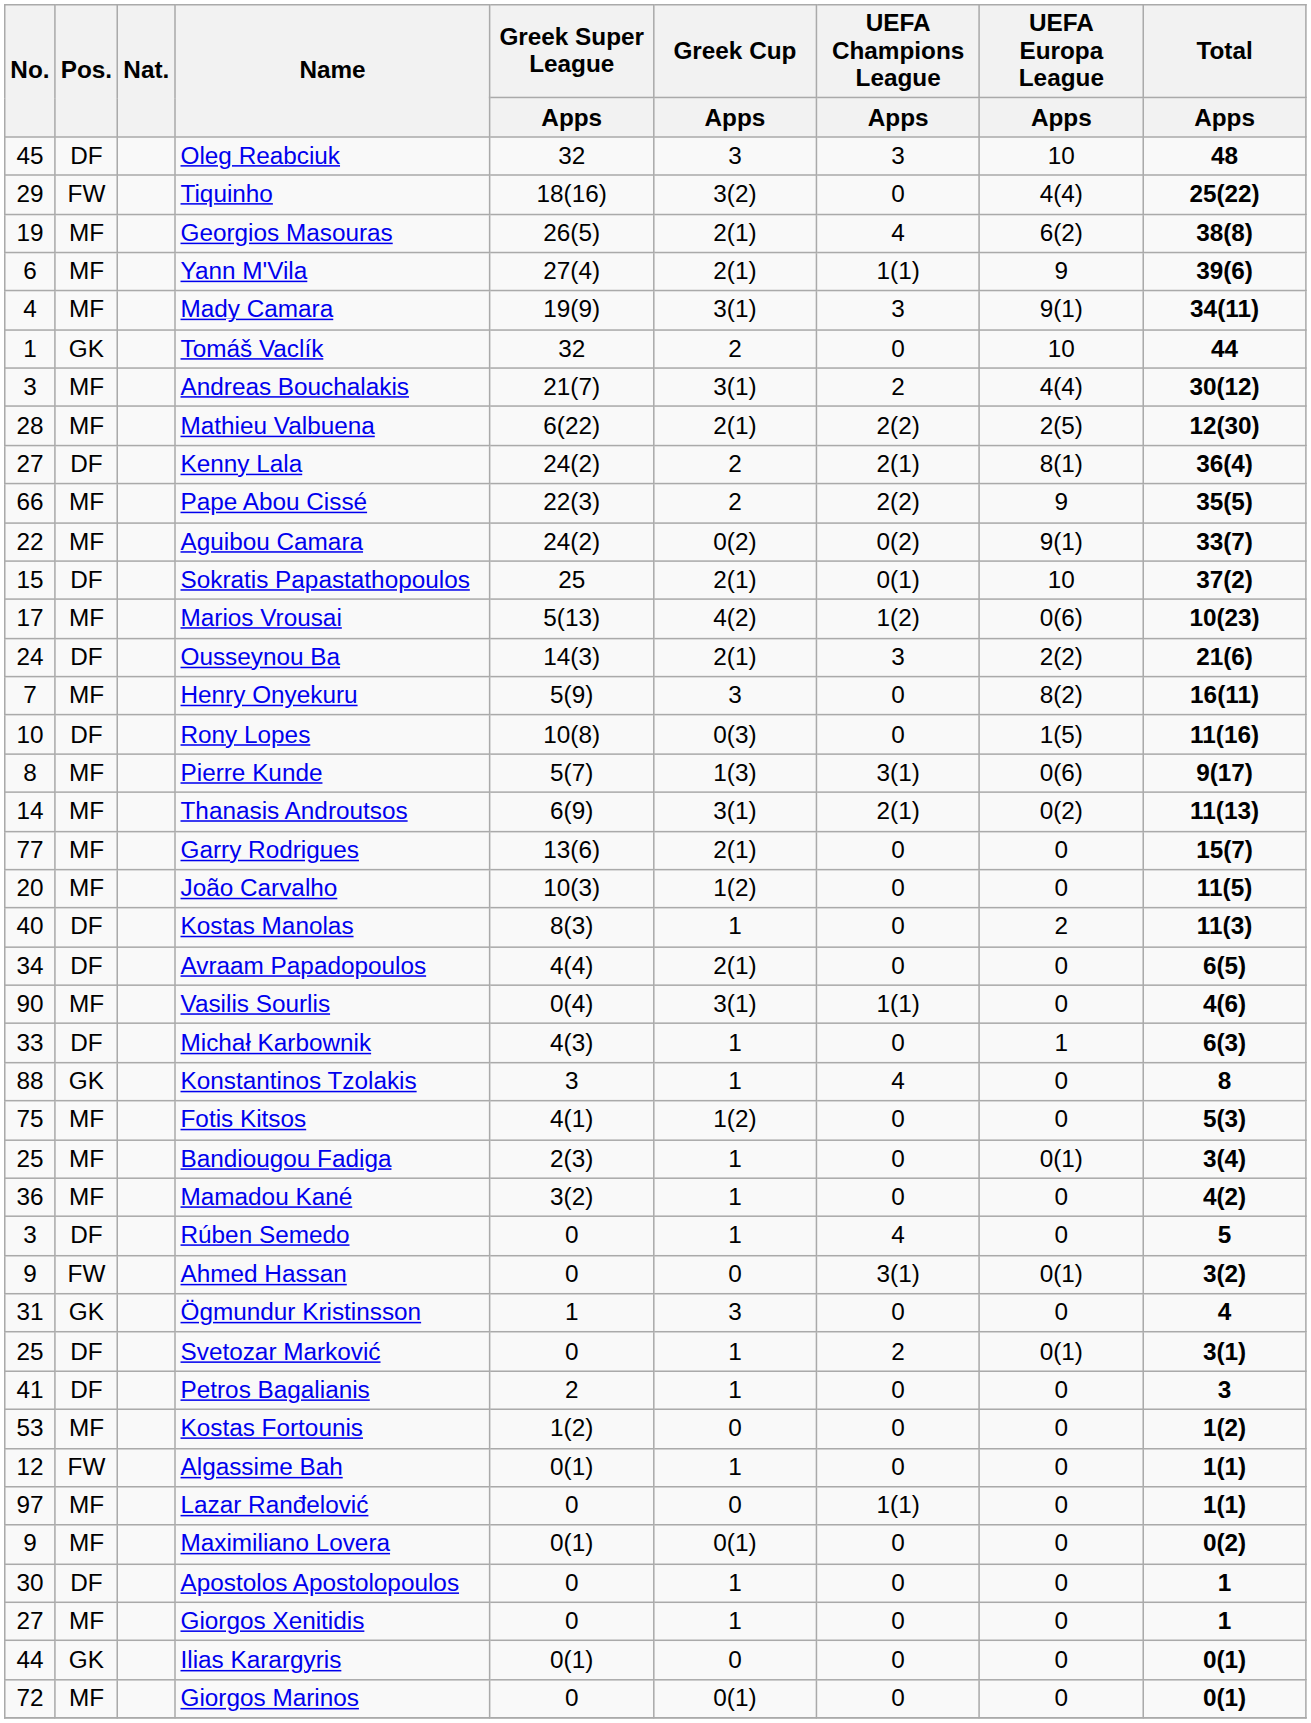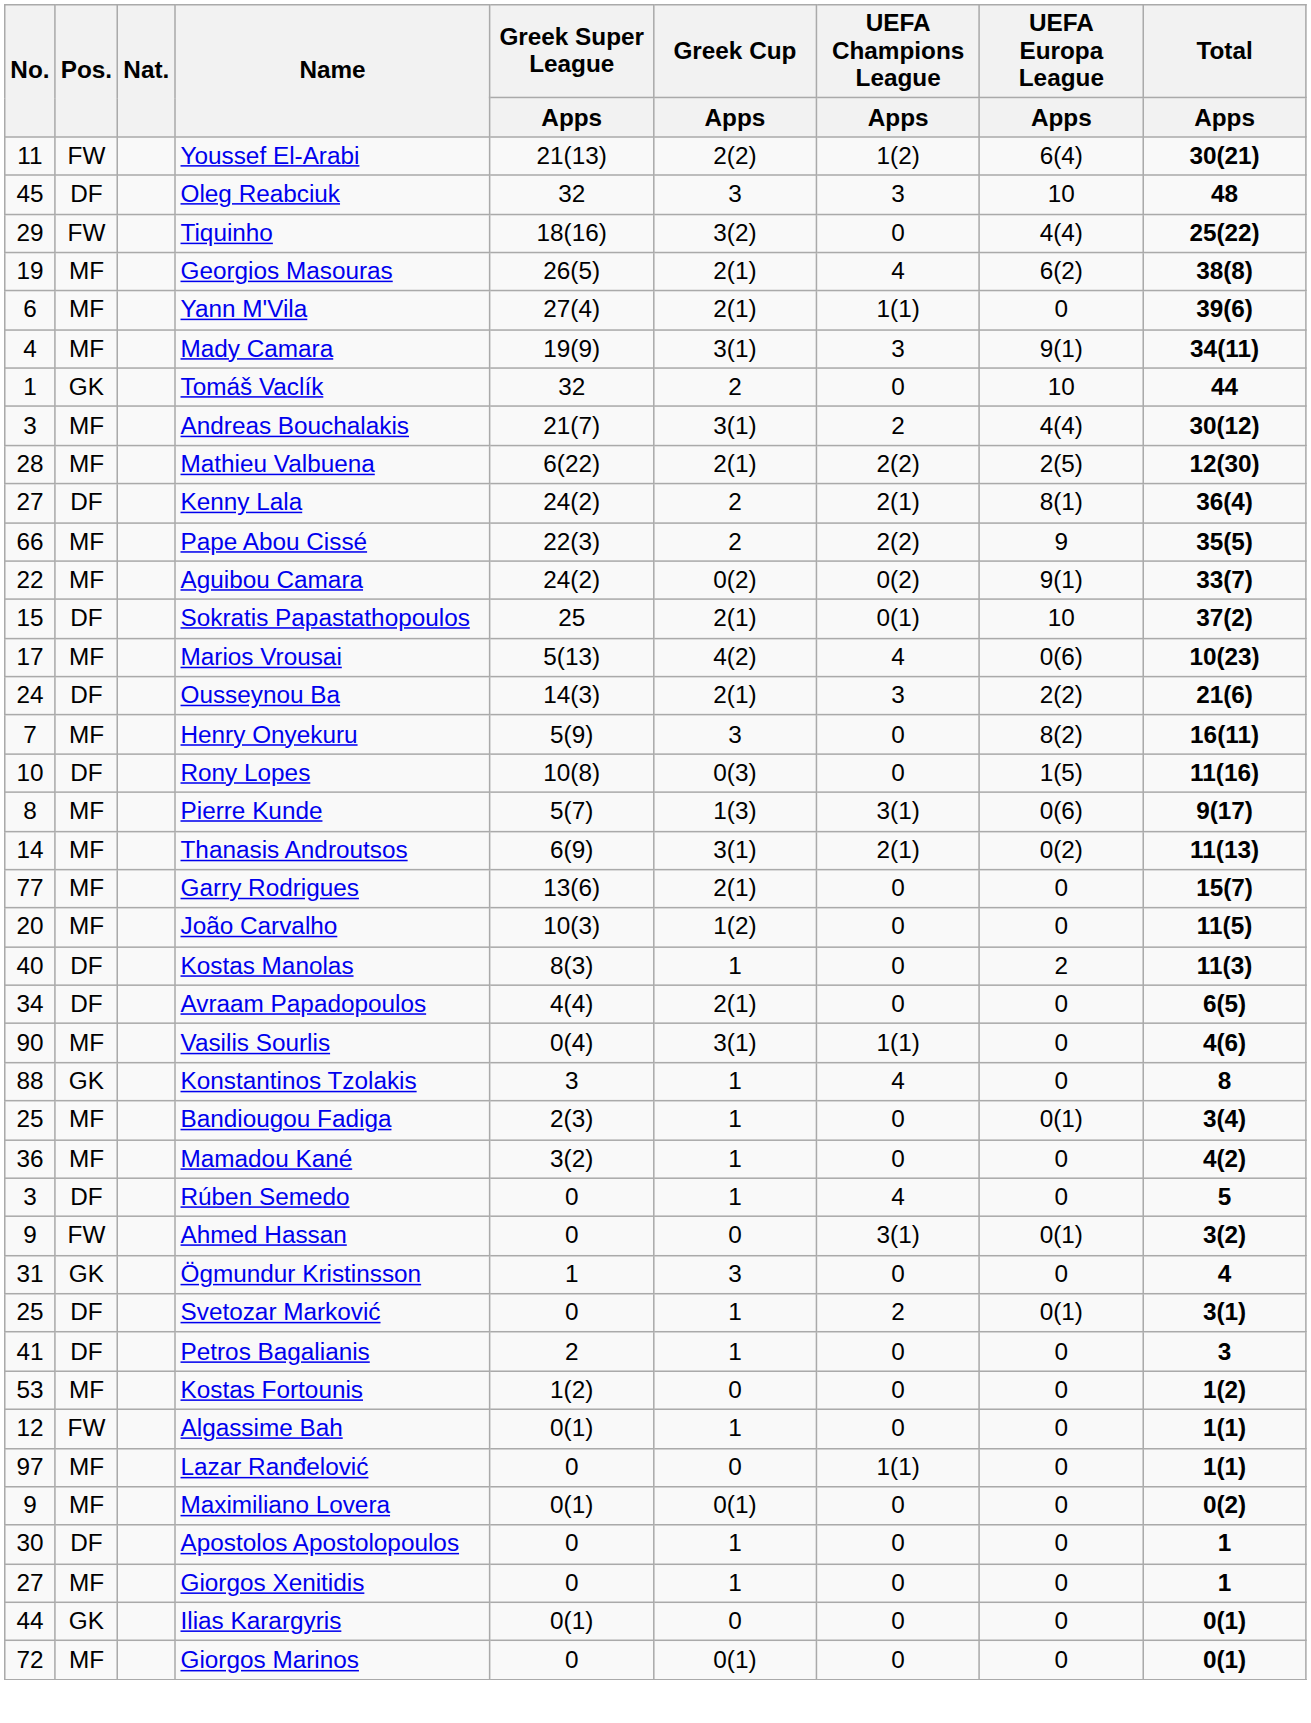+ row: (270, 155)
(1061, 271) 9 -> (1061, 309) 0
(898, 618) 1(2) -> (898, 657) 4
- row: (276, 1042)
- row: (243, 1119)
